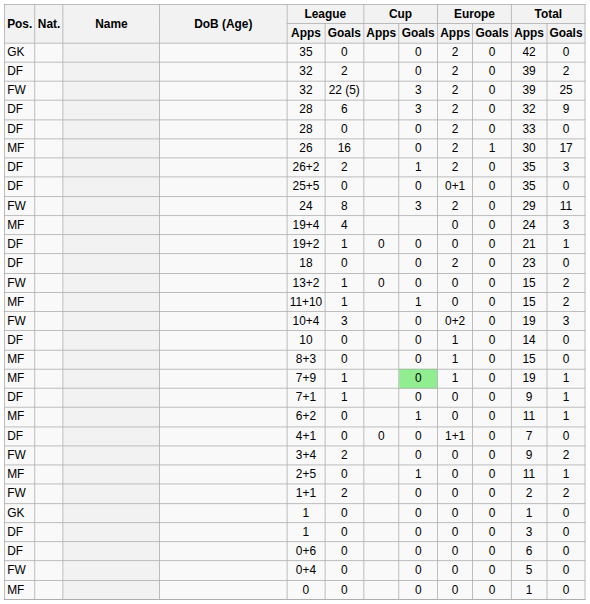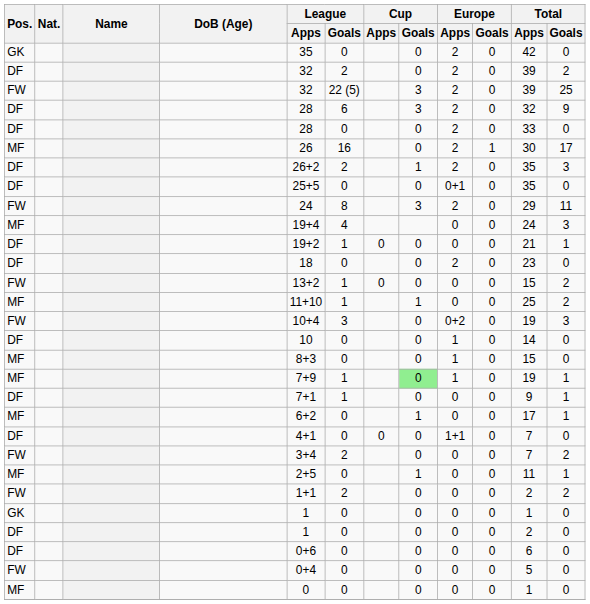(529, 301) 15 -> (529, 301) 25
(529, 416) 11 -> (529, 416) 17
(529, 455) 9 -> (529, 455) 7
(529, 531) 3 -> (529, 531) 2
